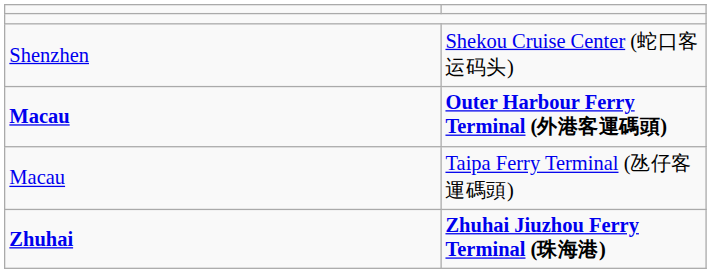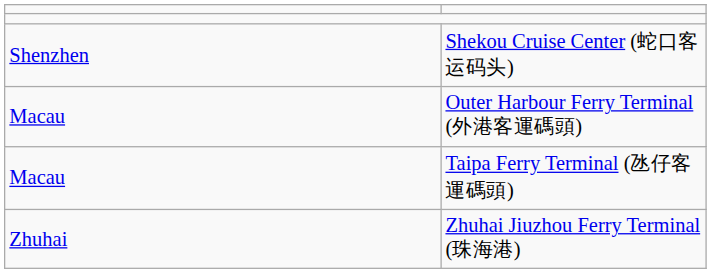(40, 116) bold -> (37, 116) normal
(556, 114) bold -> (569, 114) normal
(41, 238) bold -> (38, 238) normal
(542, 237) bold -> (573, 237) normal
